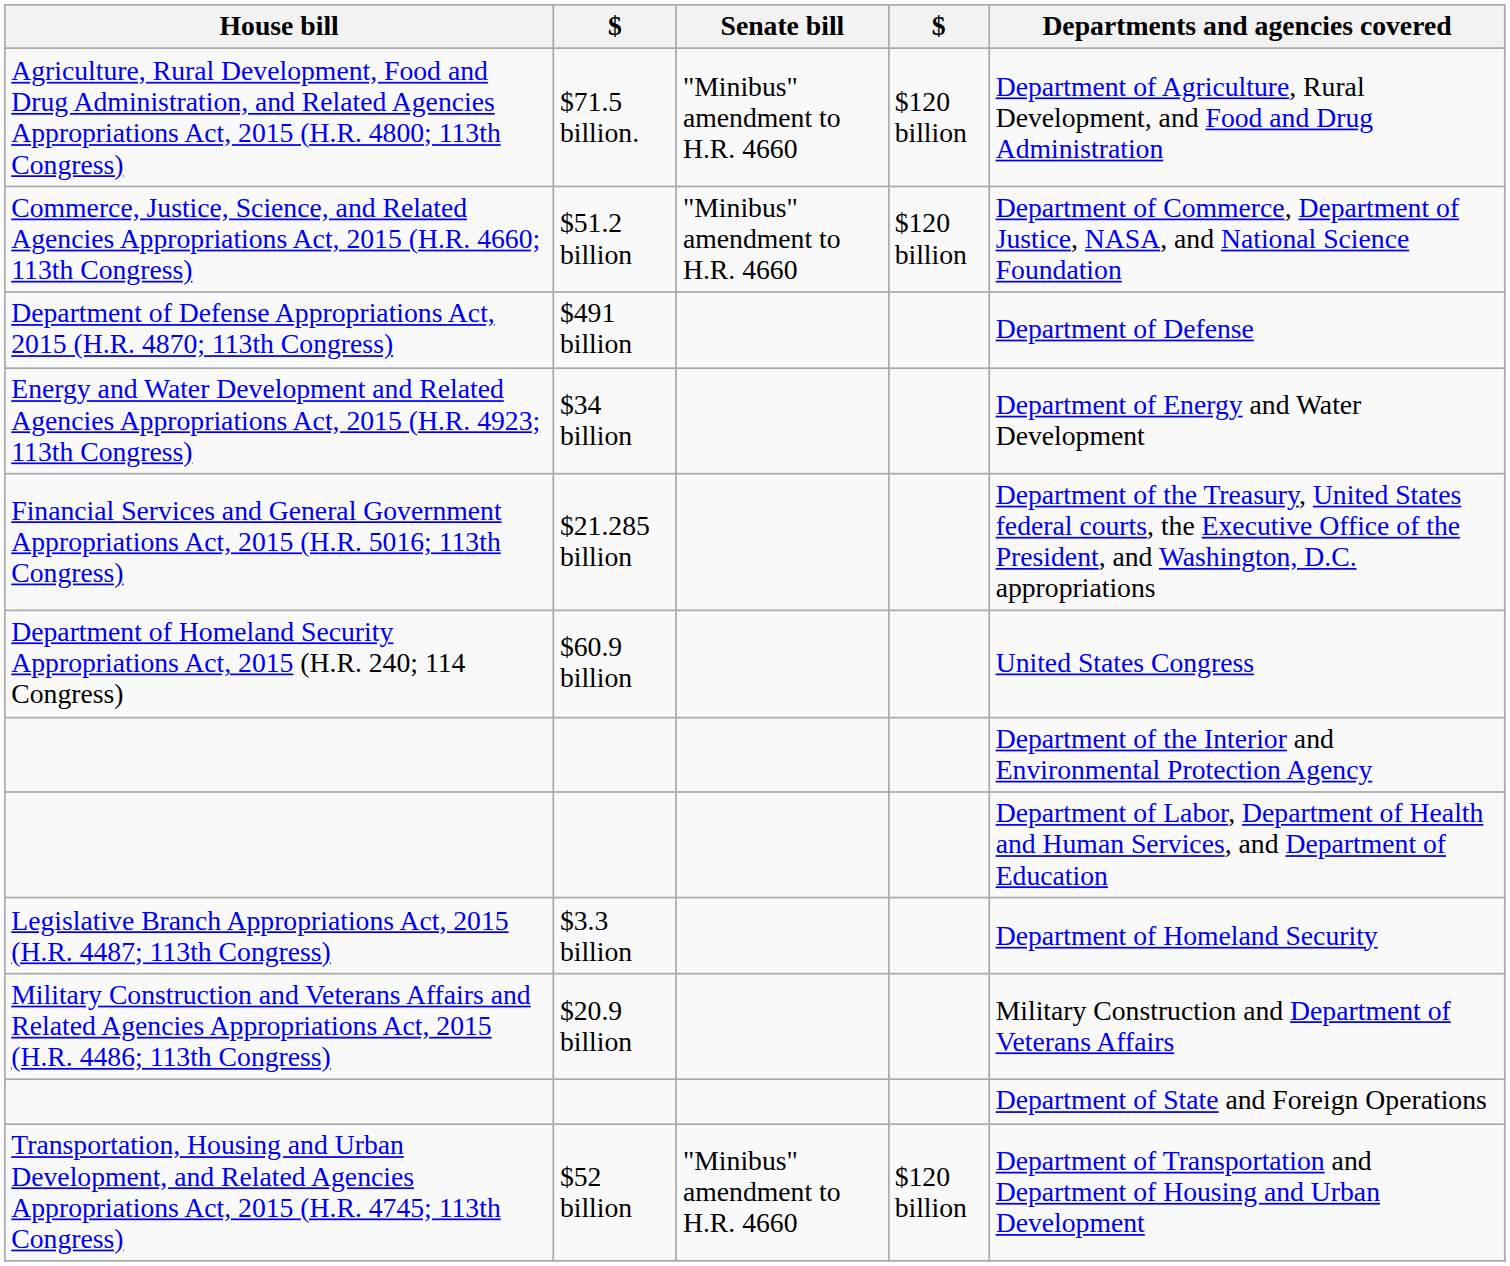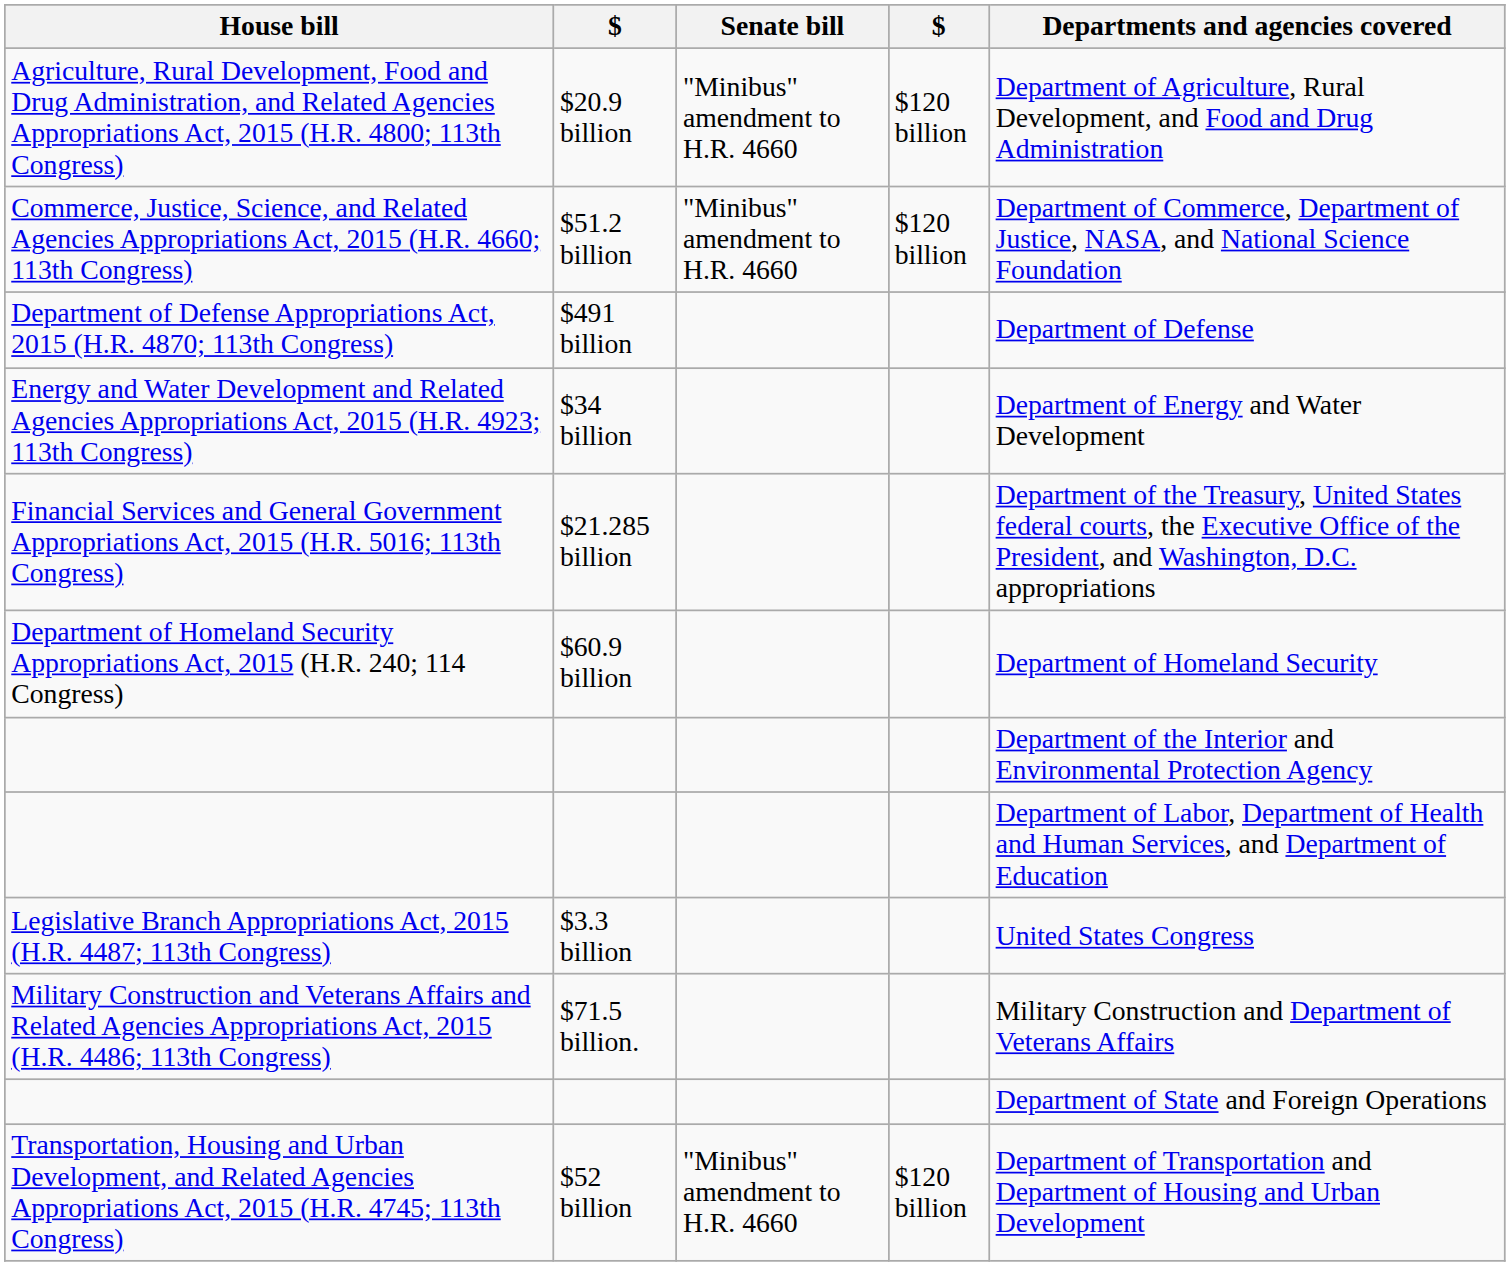(599, 117) $71.5 billion. -> (596, 117) $20.9 billion
(1125, 663) United States Congress -> (1187, 663) Department of Homeland Security
(1187, 935) Department of Homeland Security -> (1125, 935) United States Congress
(596, 1025) $20.9 billion -> (599, 1025) $71.5 billion.
